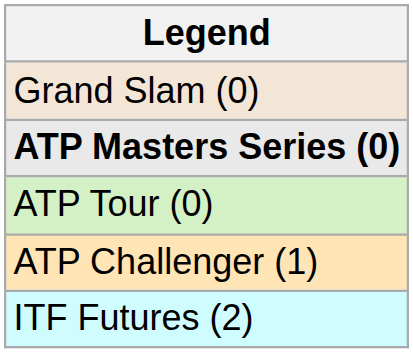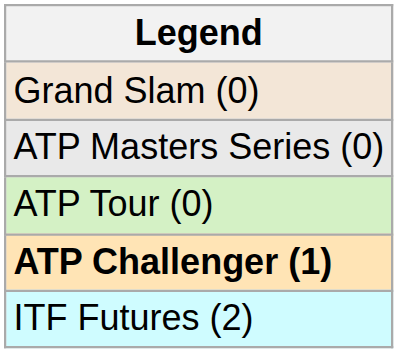(207, 147) bold -> (199, 147) normal
(166, 261) normal -> (173, 261) bold
